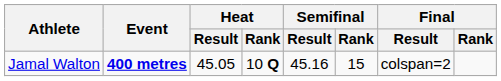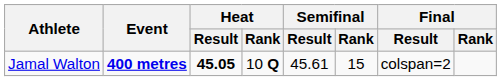(216, 64) normal -> (216, 64) bold
(309, 64) 45.16 -> (309, 64) 45.61
